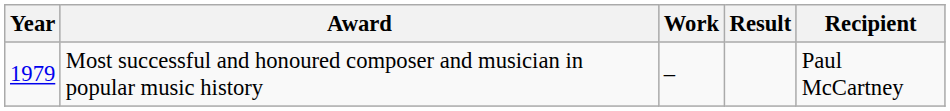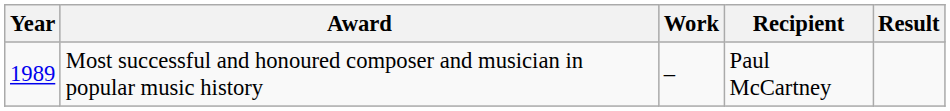columns swapped: (871, 23) <-> (760, 23)
(33, 74) 1979 -> (33, 74) 1989
